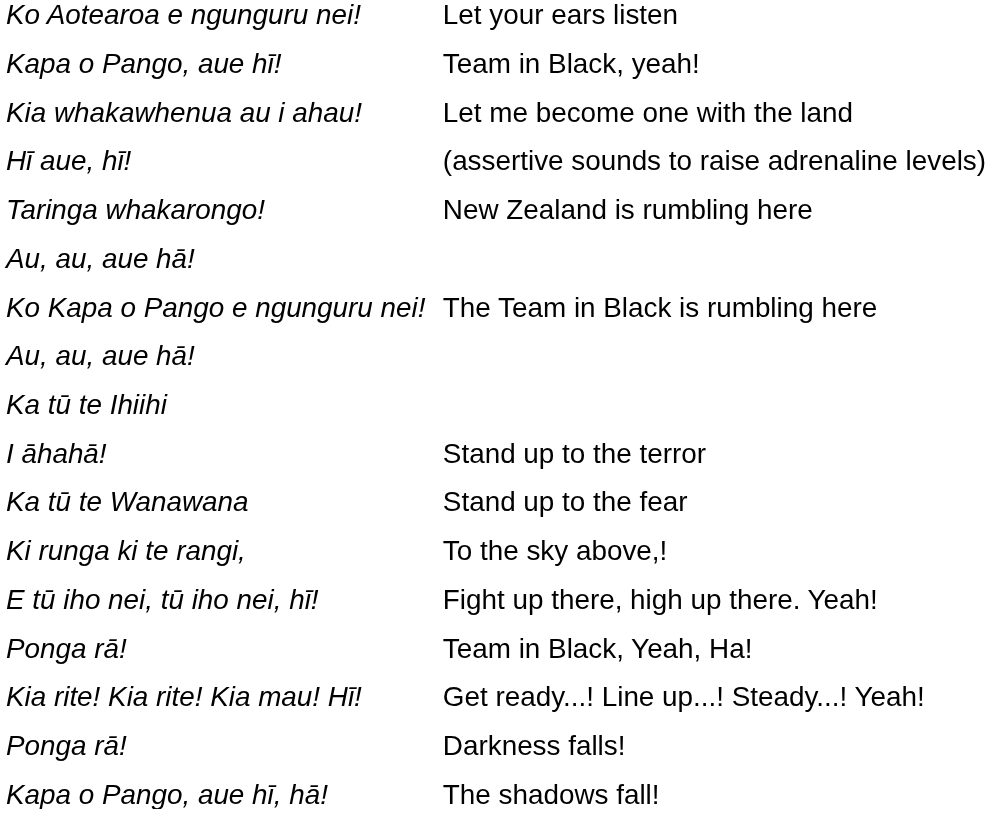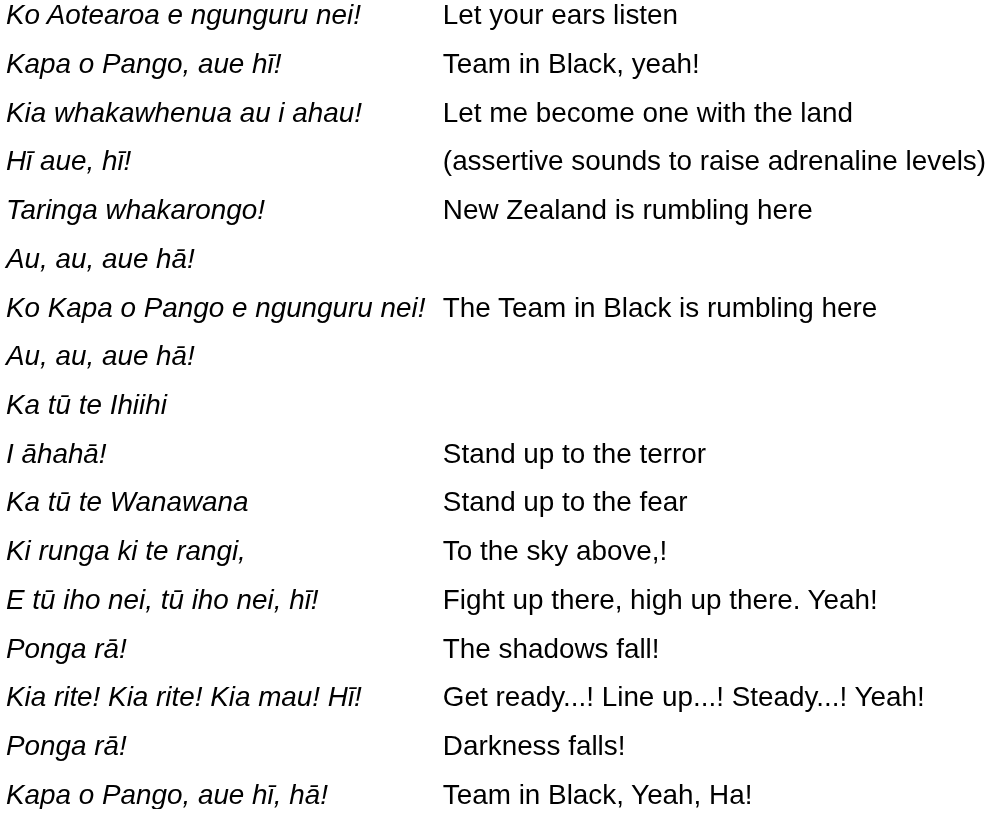(598, 648) Team in Black, Yeah, Ha! -> (551, 648) The shadows fall!
(551, 794) The shadows fall! -> (598, 794) Team in Black, Yeah, Ha!
